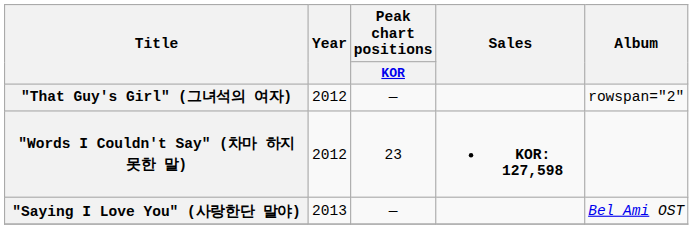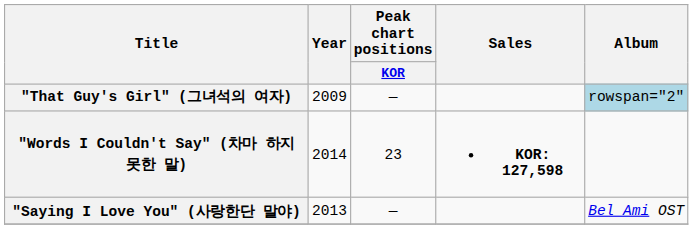(329, 97) 2012 -> (329, 97) 2009
(636, 97) no background -> (636, 97) lightblue background
(329, 154) 2012 -> (329, 154) 2014
